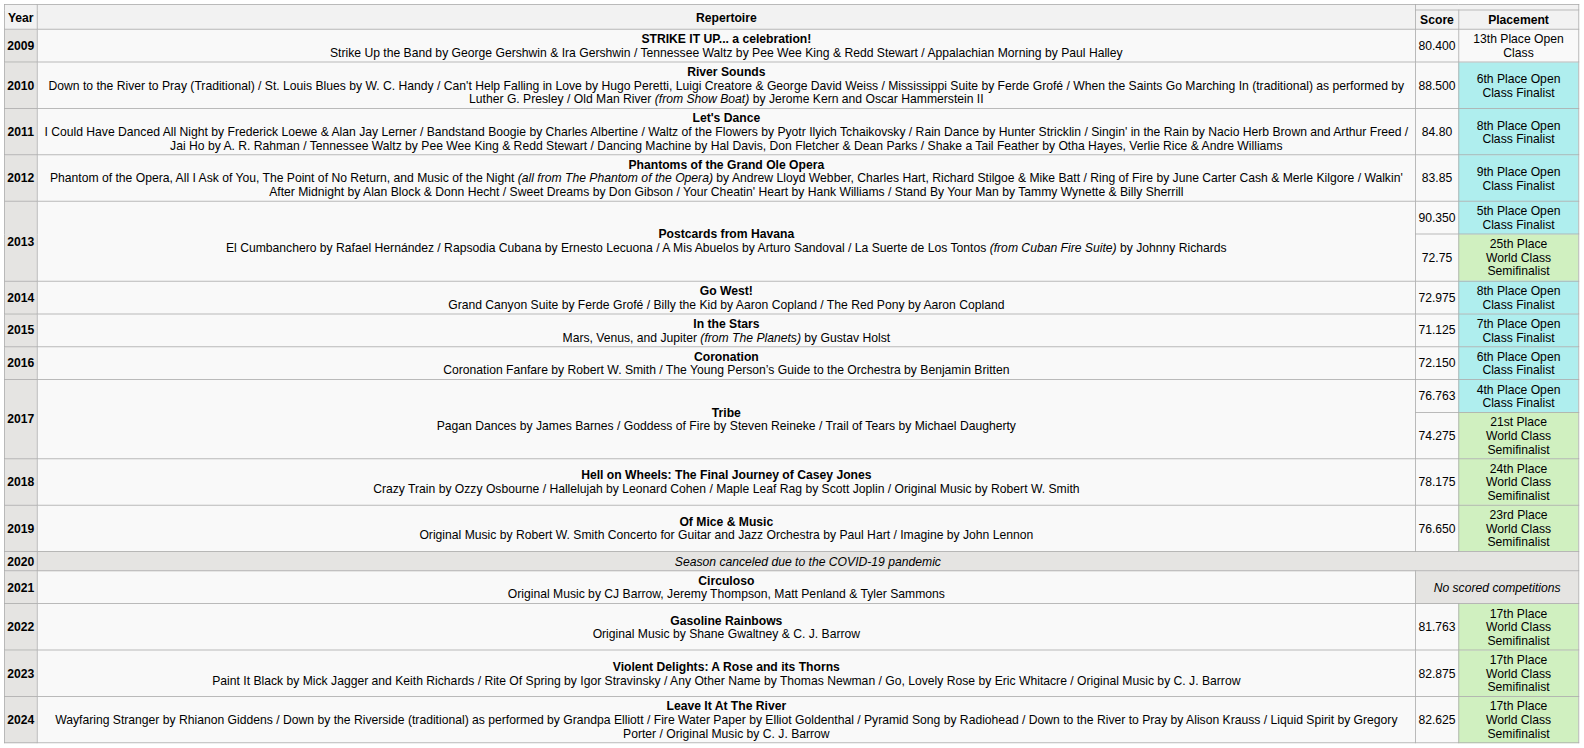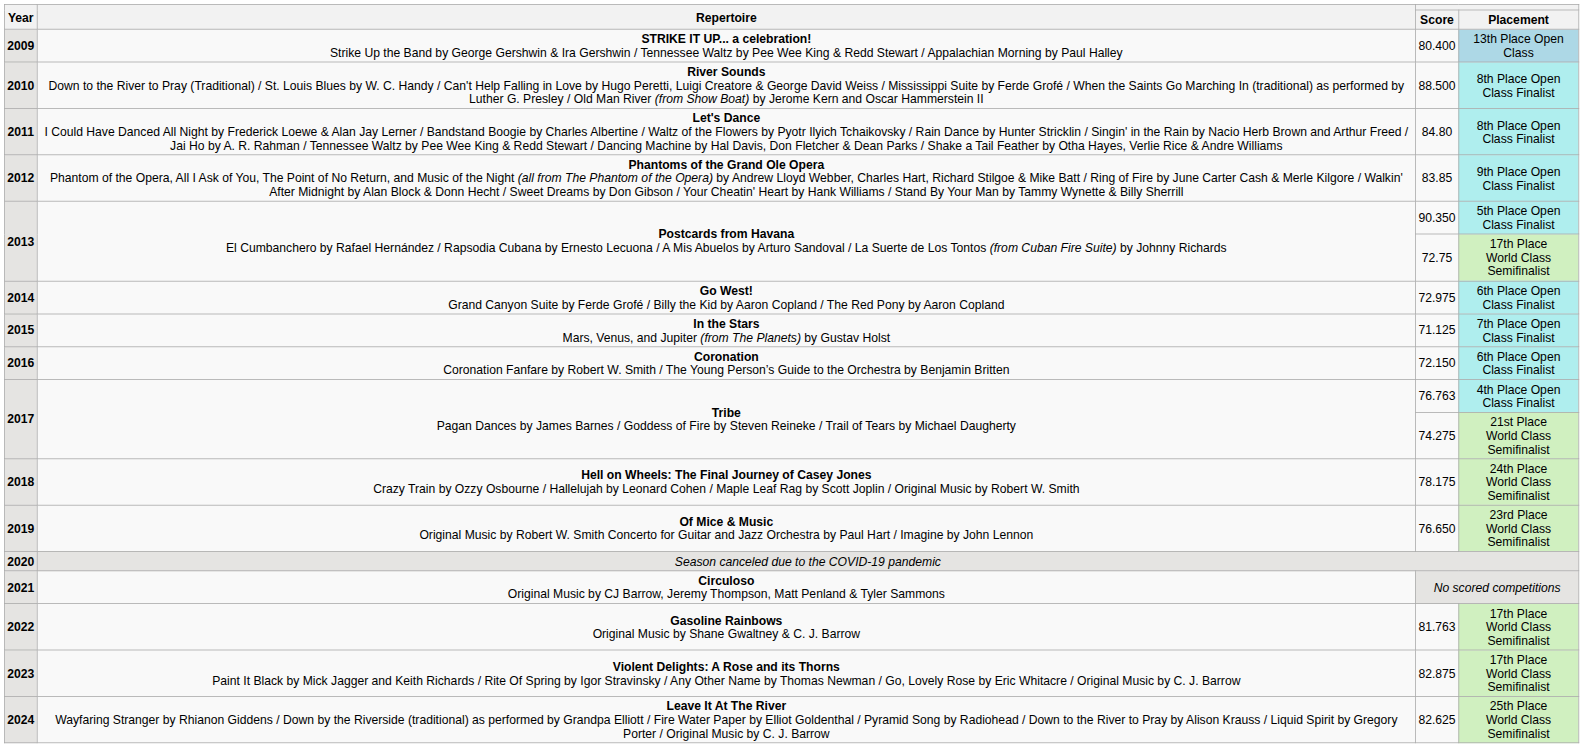(1519, 46) no background -> (1519, 46) lightblue background
(1519, 86) 6th Place Open Class Finalist -> (1519, 86) 8th Place Open Class Finalist
(1519, 258) 25th Place World Class Semifinalist -> (1519, 258) 17th Place World Class Semifinalist
(1519, 297) 8th Place Open Class Finalist -> (1519, 297) 6th Place Open Class Finalist
(1519, 720) 17th Place World Class Semifinalist -> (1519, 720) 25th Place World Class Semifinalist
